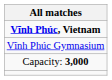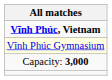(56, 45) no background -> (56, 45) lightyellow background
